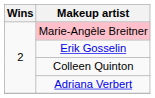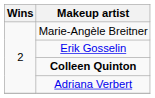(93, 31) pink background -> (93, 31) no background
(93, 66) normal -> (93, 66) bold
